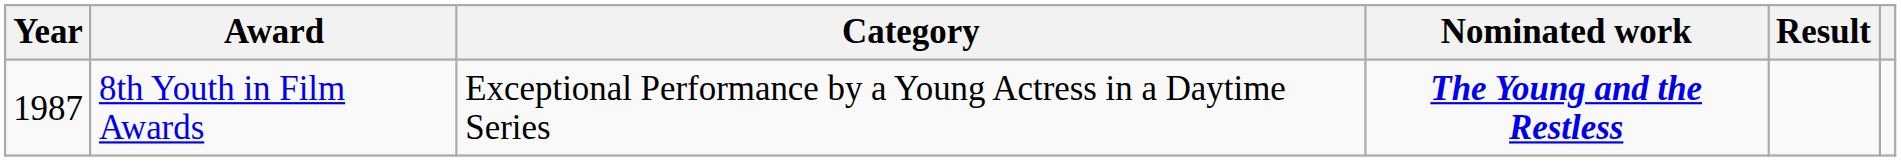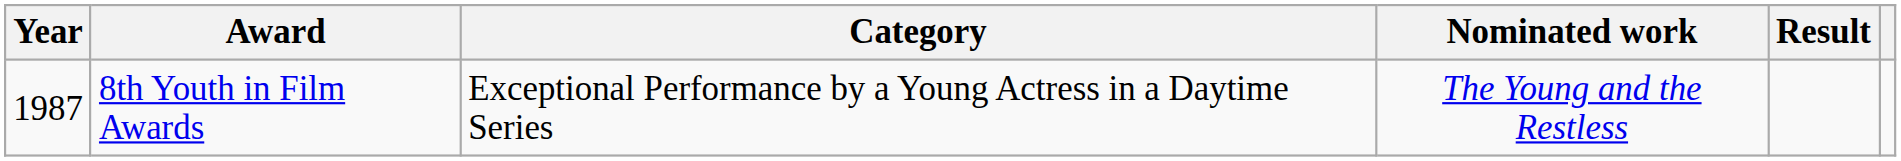(1566, 107) bold -> (1572, 107) normal
